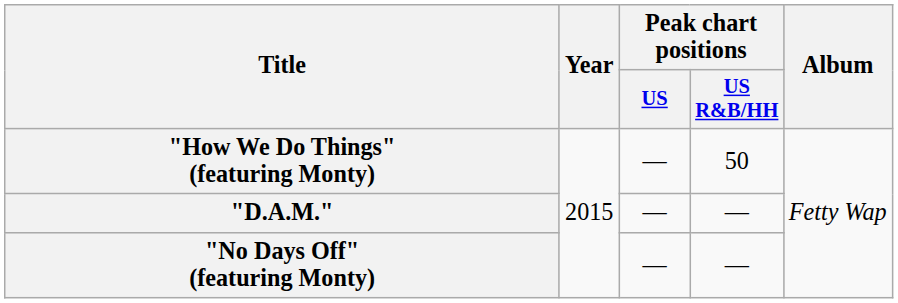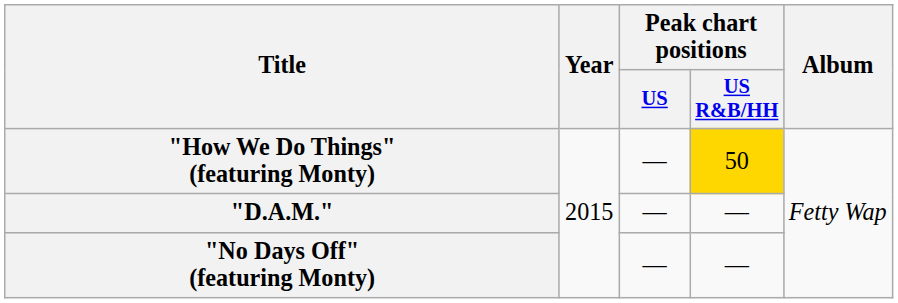(737, 160) no background -> (737, 160) gold background
